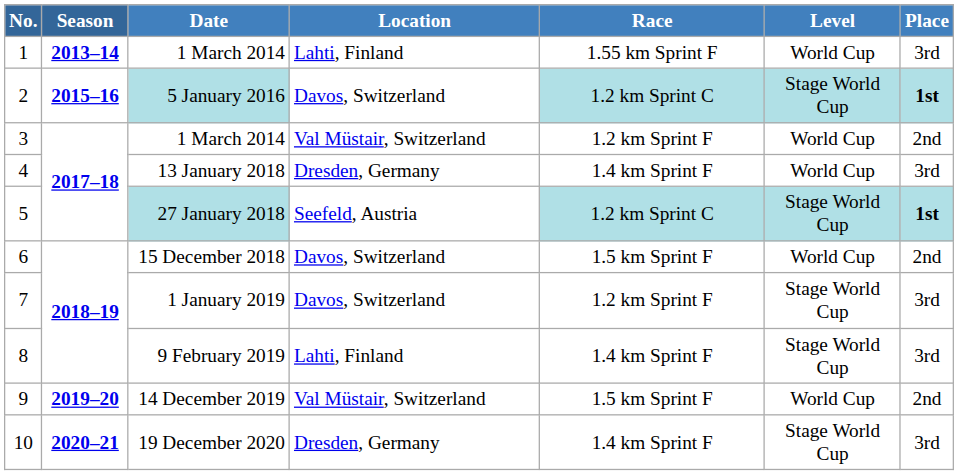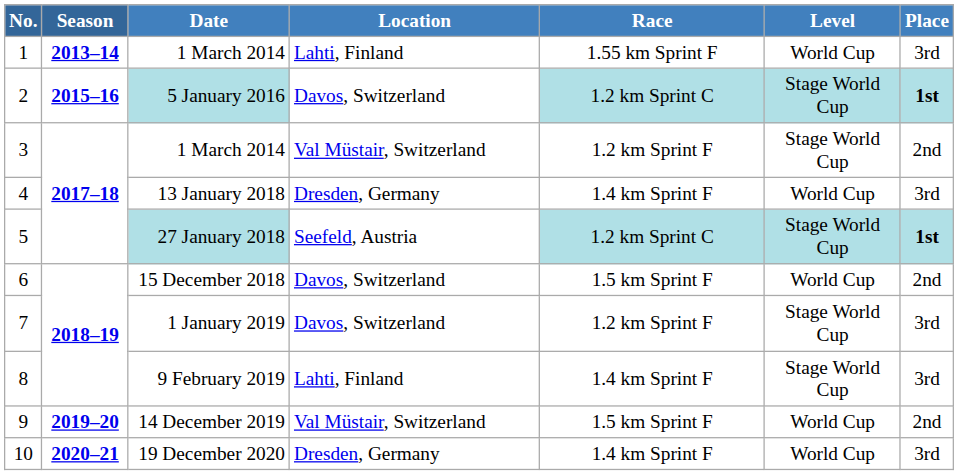(833, 138) World Cup -> (833, 150) Stage World Cup
(833, 441) Stage World Cup -> (833, 453) World Cup
